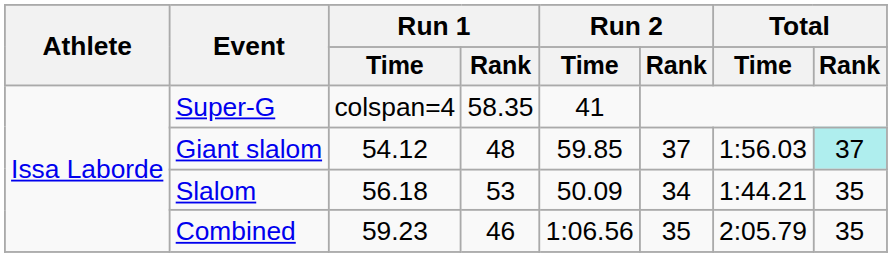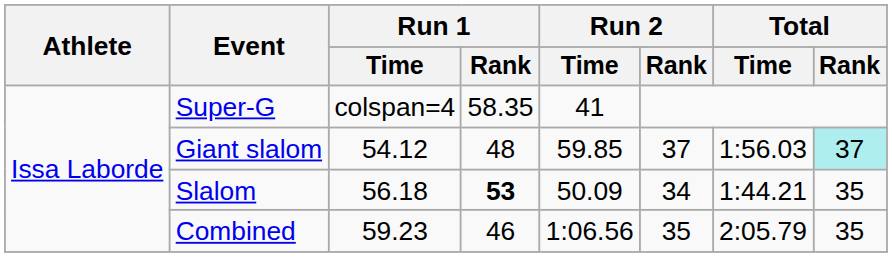(501, 190) normal -> (501, 190) bold
